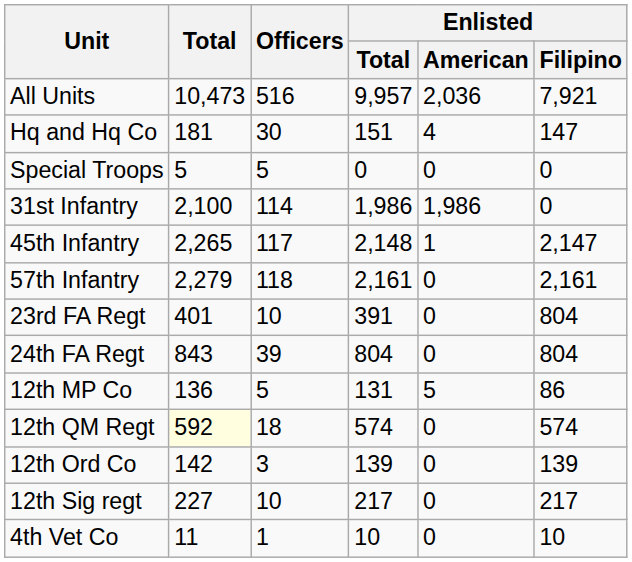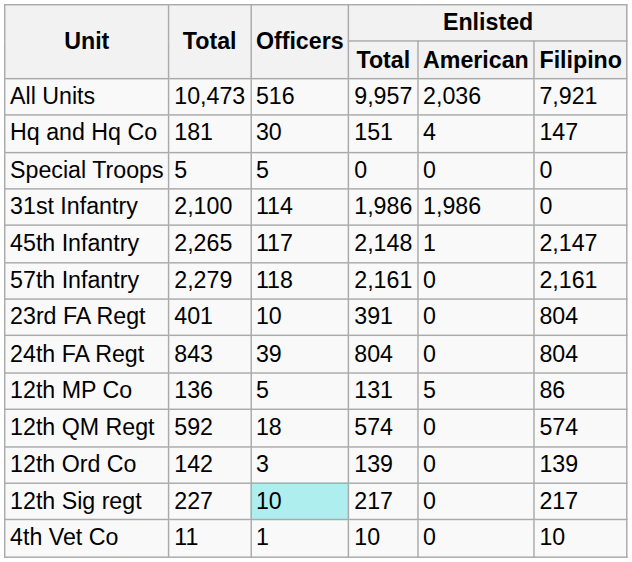(194, 427) lightyellow background -> (194, 427) no background
(269, 501) no background -> (269, 501) paleturquoise background
